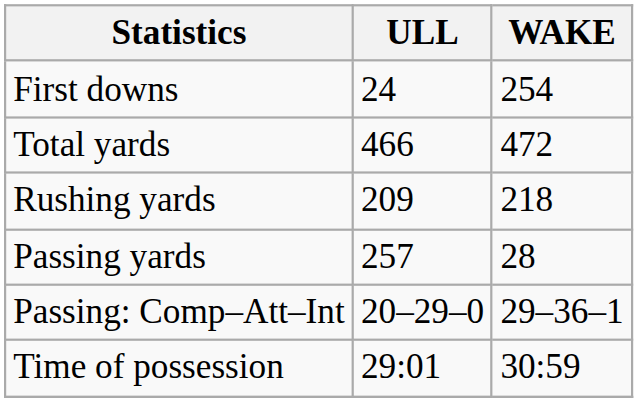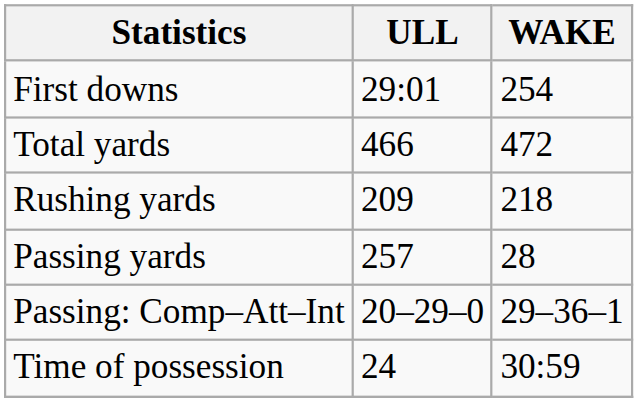(379, 88) 24 -> (401, 88) 29:01
(401, 367) 29:01 -> (379, 367) 24
